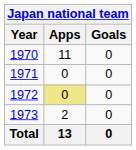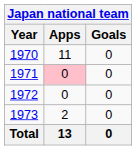(65, 74) no background -> (65, 74) pink background
(65, 94) khaki background -> (65, 94) no background
